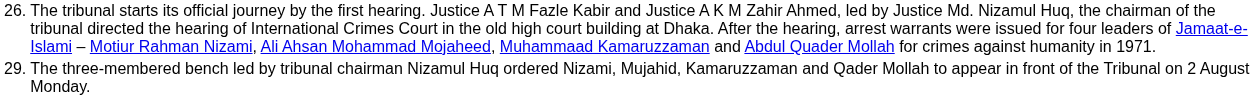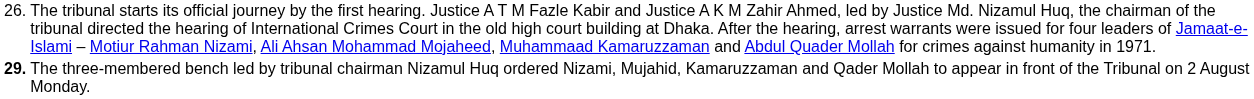(15, 68) normal -> (15, 68) bold
